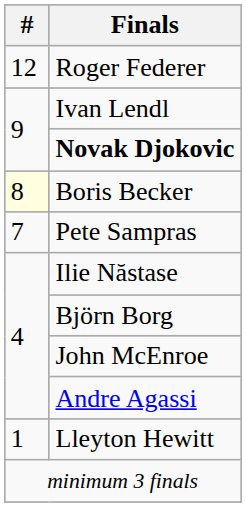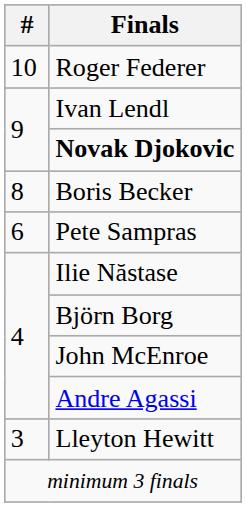(24, 66) 12 -> (24, 66) 10
(17, 190) lightyellow background -> (17, 190) no background
(17, 232) 7 -> (17, 232) 6
(17, 438) 1 -> (17, 438) 3
